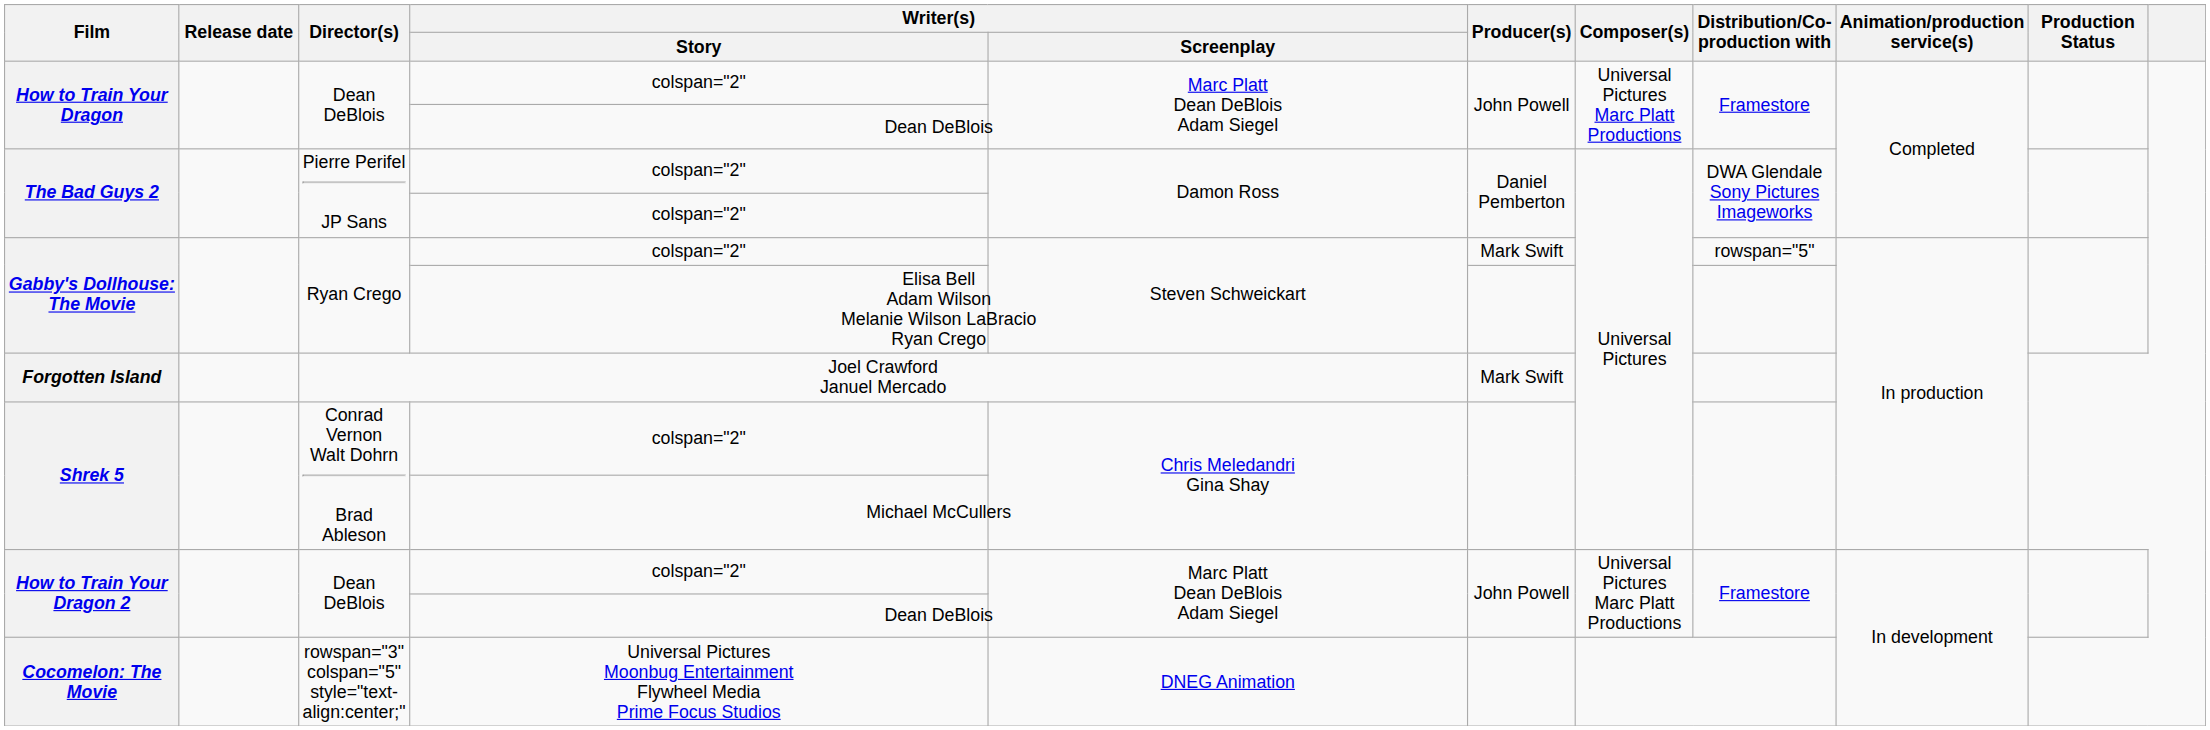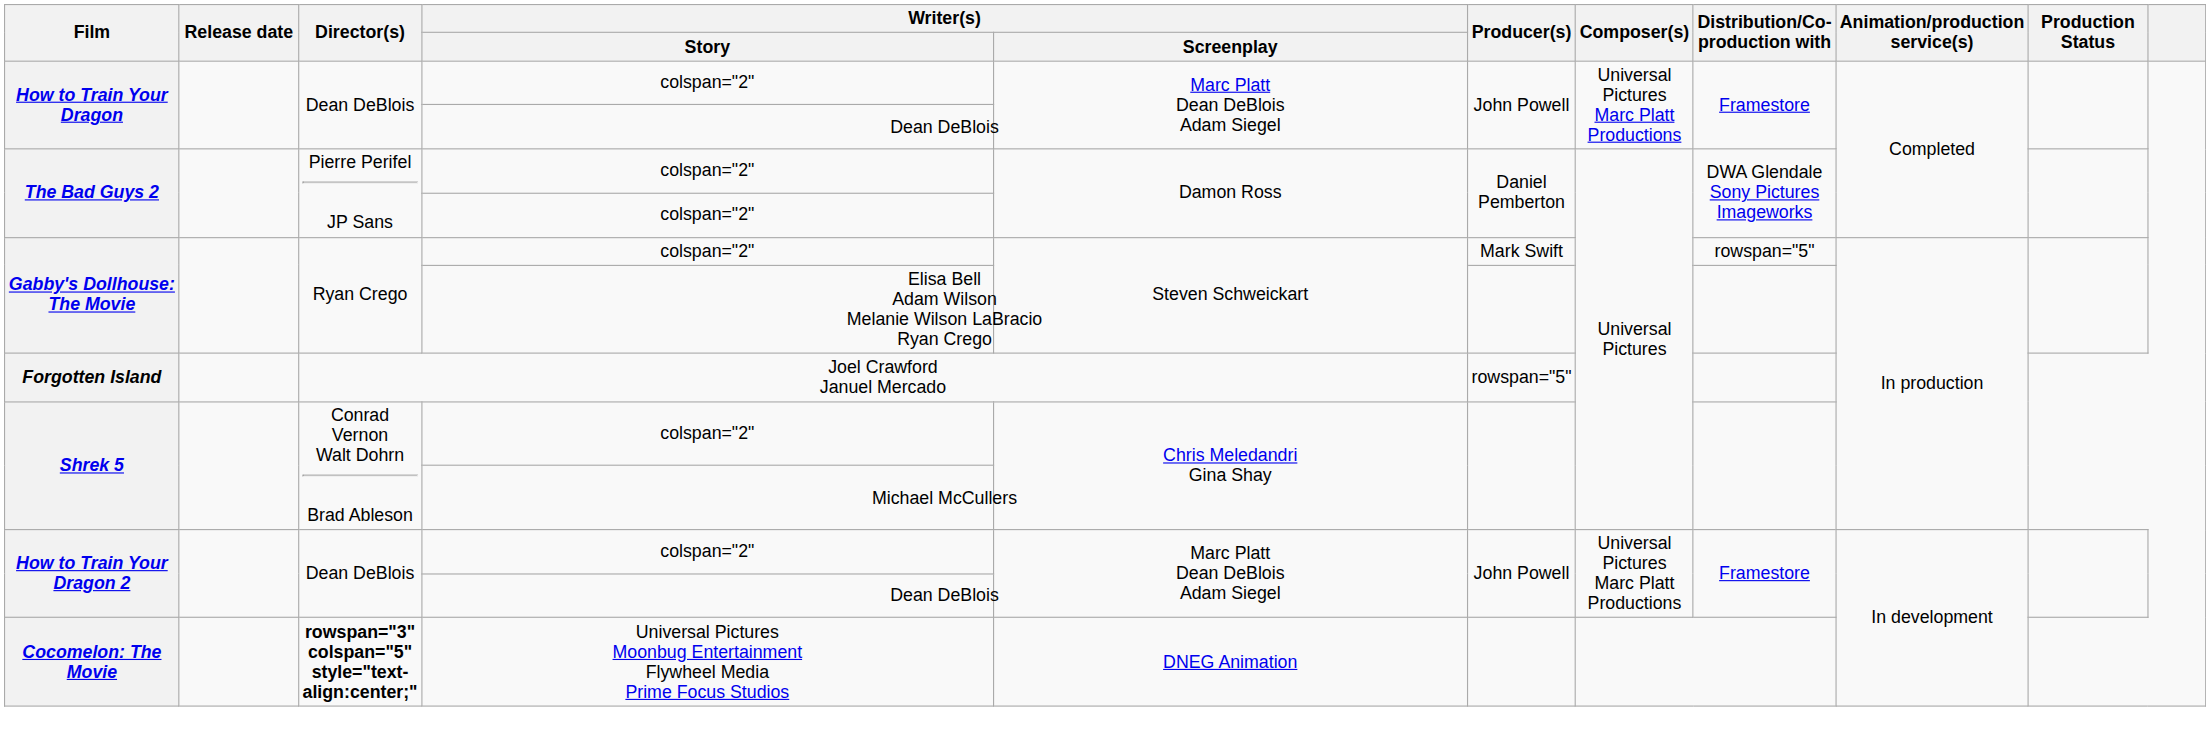(1522, 377) Mark Swift -> (1522, 377) rowspan="5"
(354, 681) normal -> (360, 661) bold
